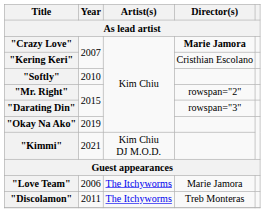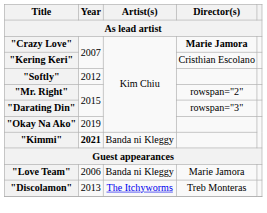(91, 76) 2010 -> (91, 76) 2012
(91, 146) normal -> (91, 140) bold
(139, 146) Kim Chiu DJ M.O.D. -> (140, 140) Banda ni Kleggy
(139, 183) The Itchyworms -> (140, 172) Banda ni Kleggy
(91, 199) 2011 -> (91, 188) 2013
